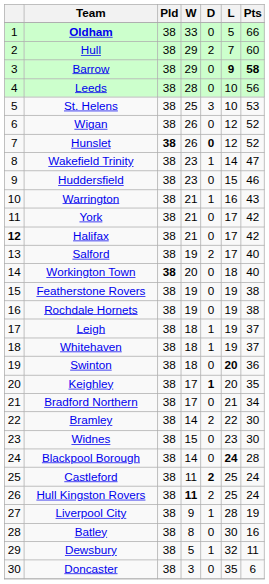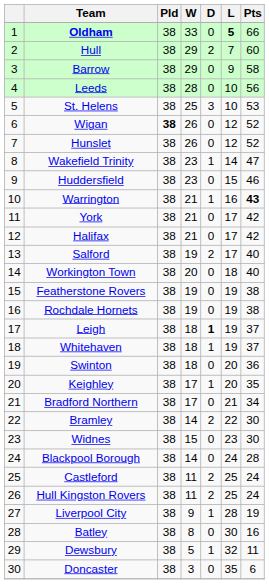(231, 32) normal -> (231, 32) bold
(231, 69) bold -> (231, 69) normal
(253, 69) bold -> (253, 69) normal
(169, 124) normal -> (169, 124) bold
(169, 143) bold -> (169, 143) normal
(211, 143) bold -> (211, 143) normal
(253, 198) normal -> (253, 198) bold
(14, 236) bold -> (14, 236) normal
(169, 273) bold -> (169, 273) normal
(211, 328) normal -> (211, 328) bold
(231, 365) bold -> (231, 365) normal
(211, 384) bold -> (211, 384) normal
(231, 458) bold -> (231, 458) normal
(211, 476) bold -> (211, 476) normal
(191, 495) bold -> (191, 495) normal
